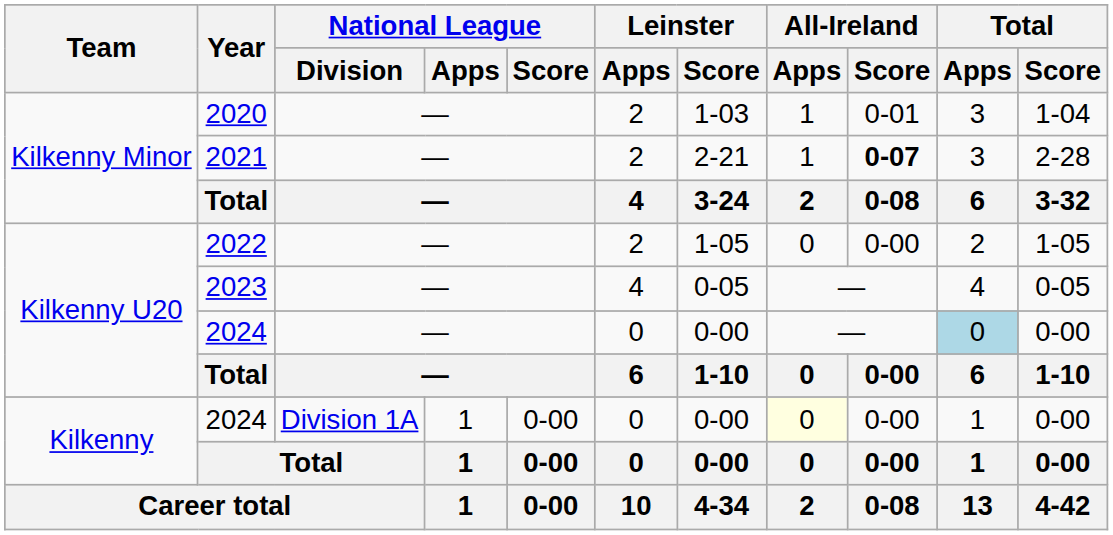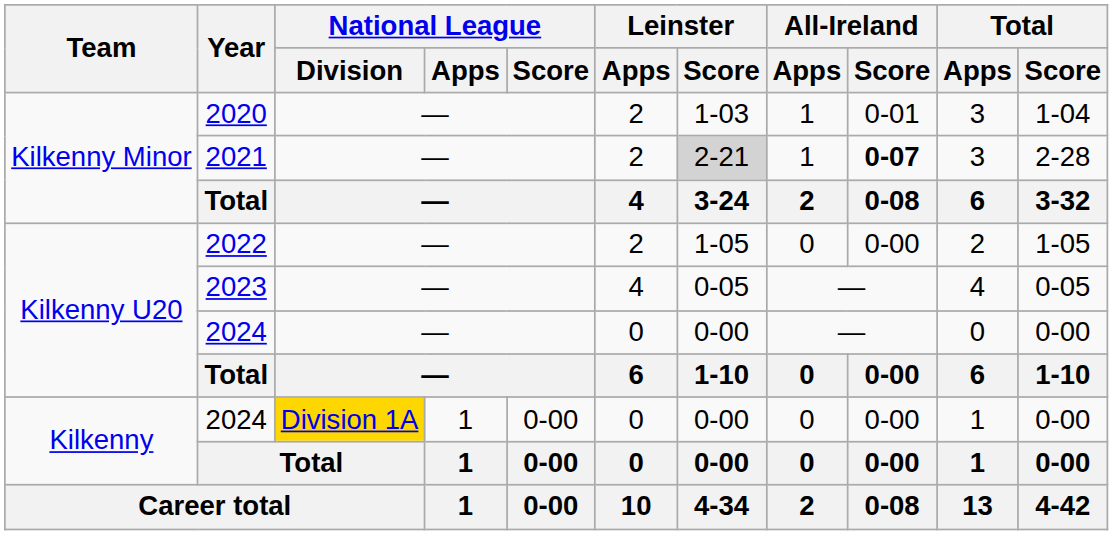(721, 157) no background -> (721, 157) lightgrey background
(977, 331) lightblue background -> (977, 331) no background
(350, 419) no background -> (350, 419) gold background
(807, 419) lightyellow background -> (807, 419) no background
